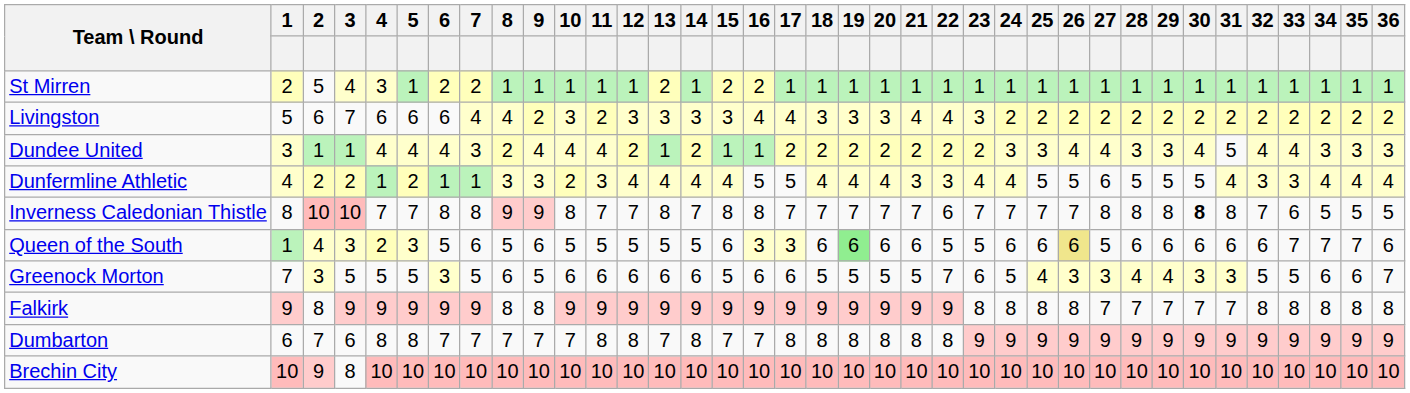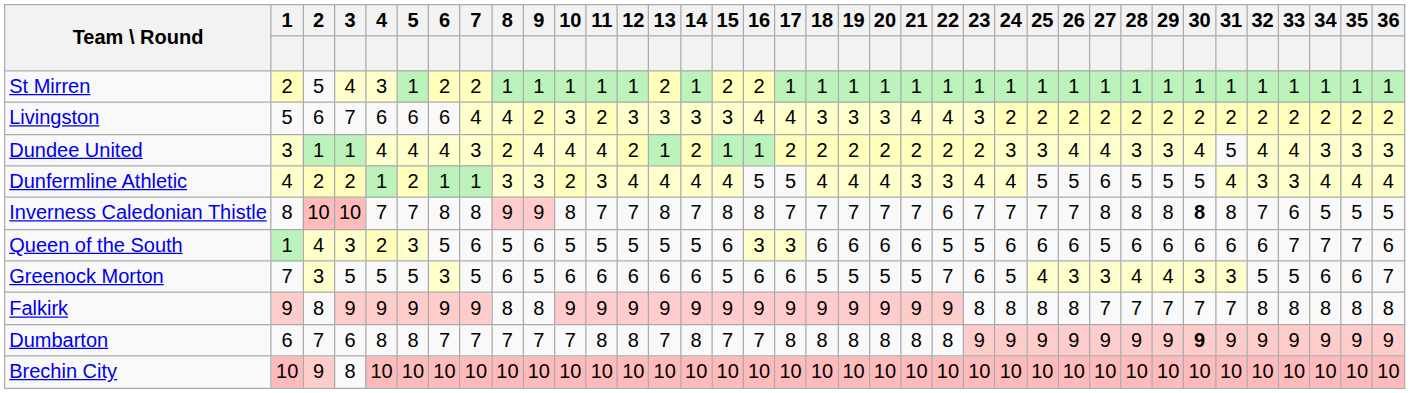(853, 244) lightgreen background -> (853, 244) no background
(1074, 244) khaki background -> (1074, 244) no background
(1200, 340) normal -> (1200, 340) bold
